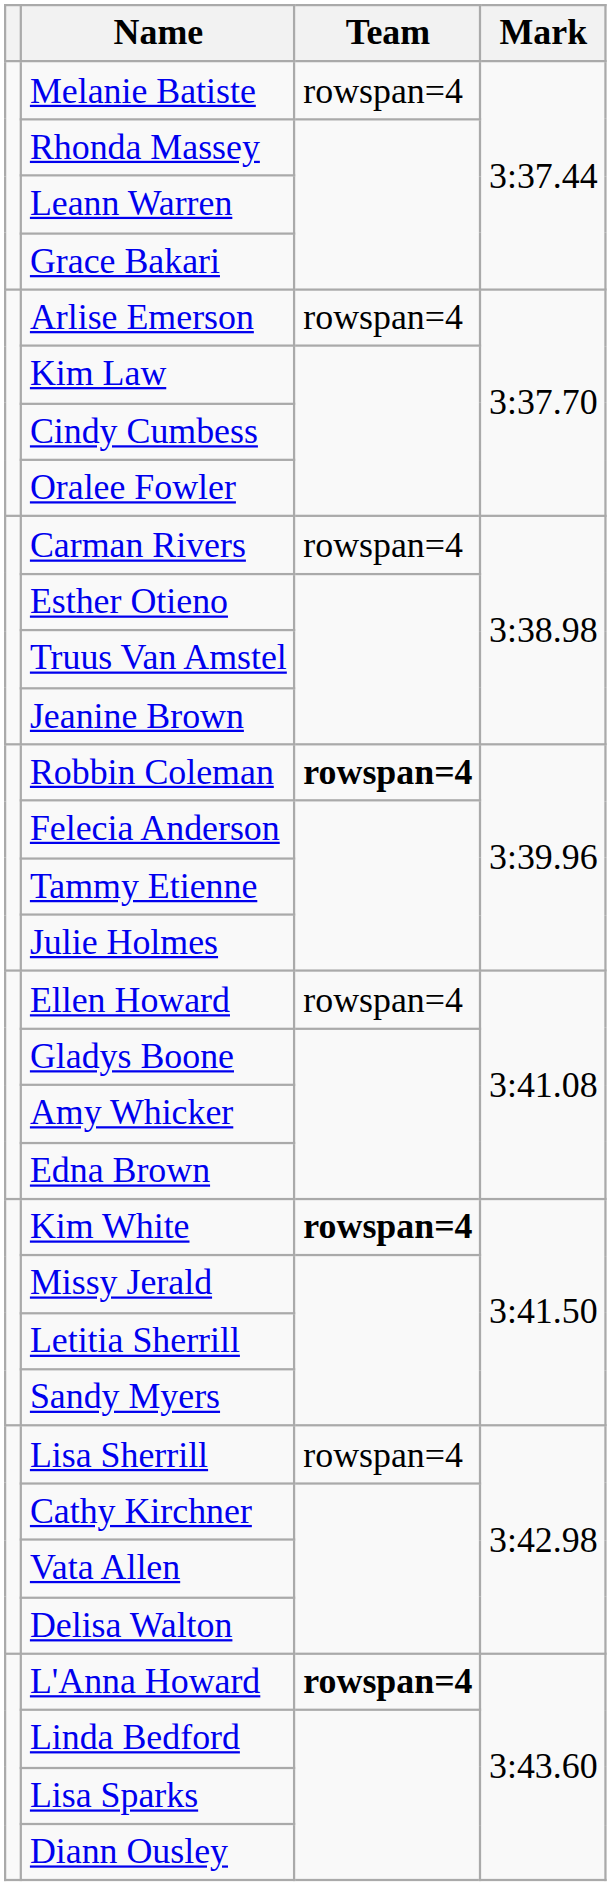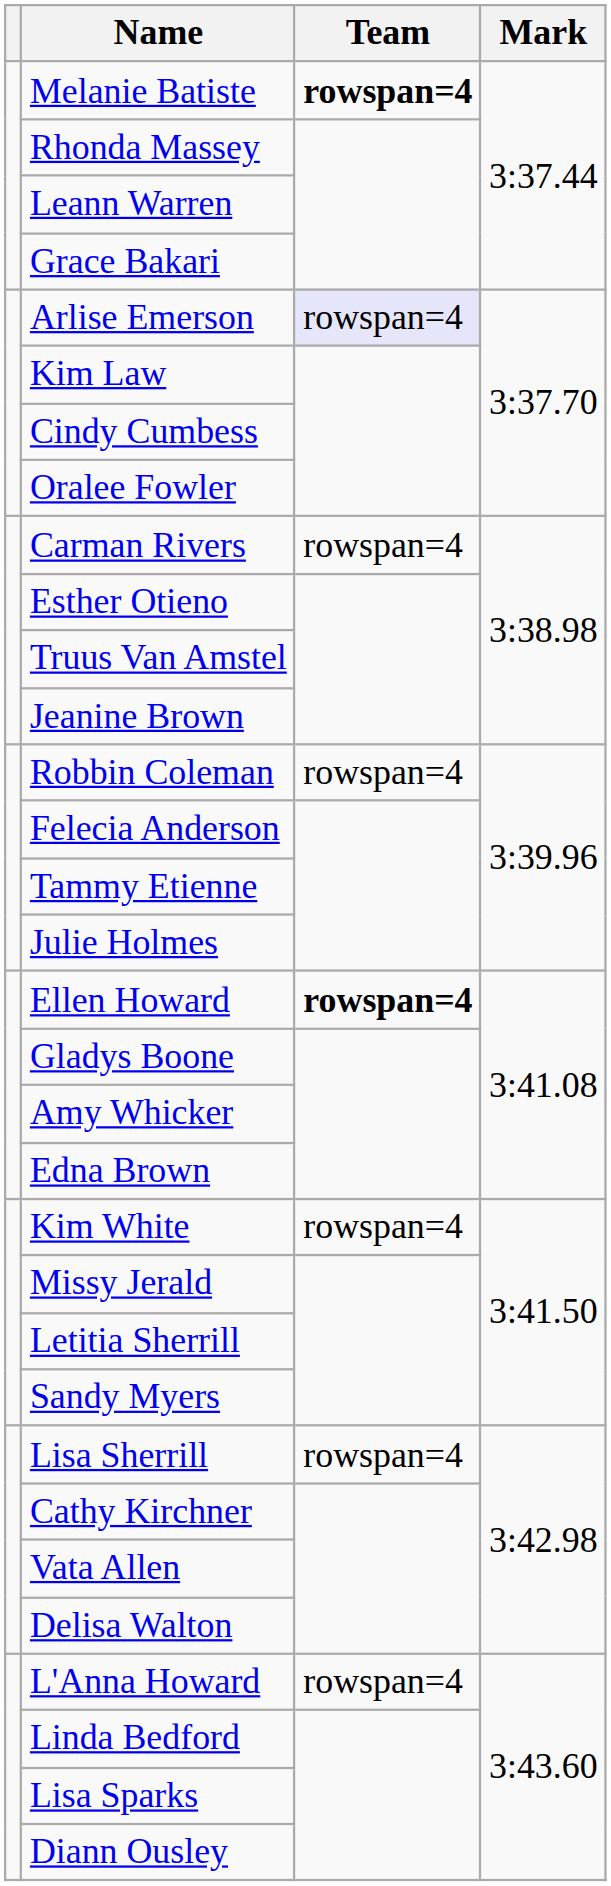(383, 89) normal -> (388, 89) bold
(383, 317) no background -> (383, 317) lavender background
(388, 771) bold -> (383, 771) normal
(383, 999) normal -> (388, 999) bold
(388, 1226) bold -> (383, 1226) normal
(388, 1681) bold -> (383, 1681) normal
